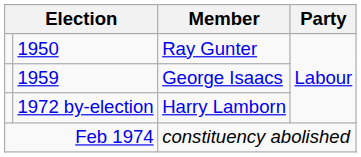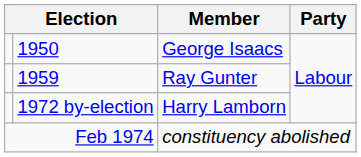(210, 48) Ray Gunter -> (223, 48) George Isaacs
(223, 78) George Isaacs -> (210, 78) Ray Gunter
